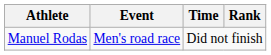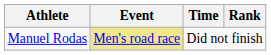(137, 38) no background -> (137, 38) khaki background
